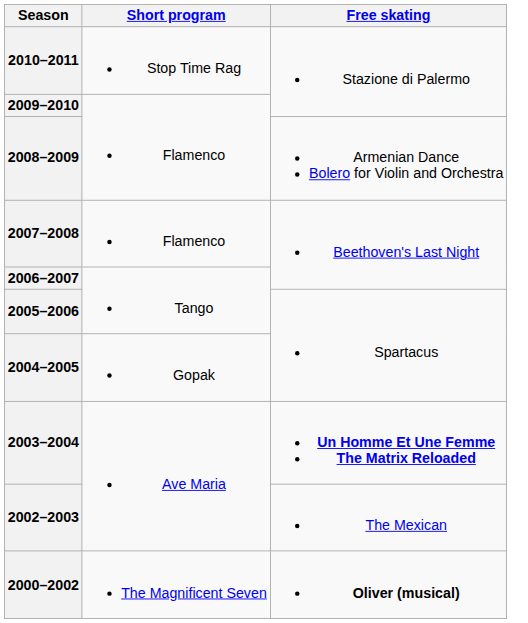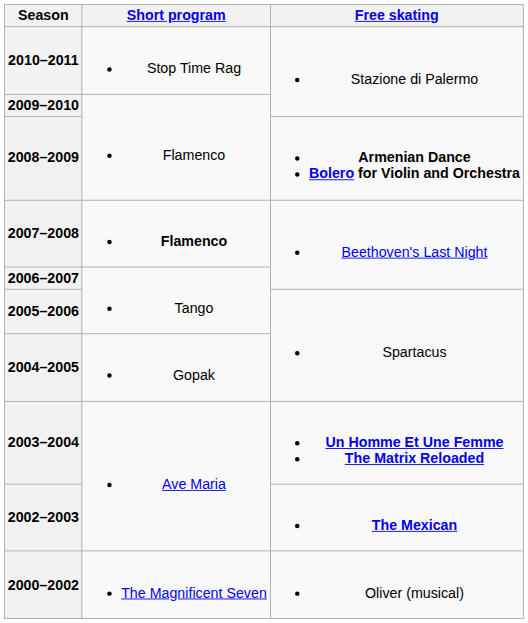(388, 166) normal -> (397, 166) bold
(176, 241) normal -> (176, 241) bold
(388, 526) normal -> (397, 526) bold
(388, 593) bold -> (397, 593) normal
